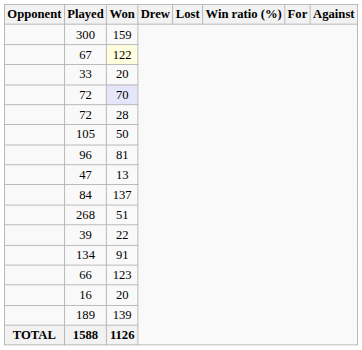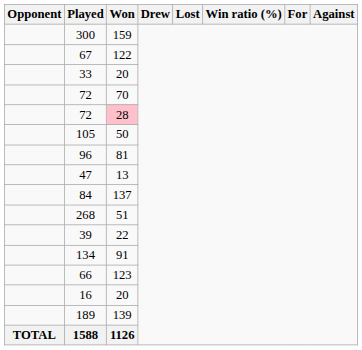(122, 54) lightyellow background -> (122, 54) no background
(122, 94) lavender background -> (122, 94) no background
(122, 114) no background -> (122, 114) pink background
